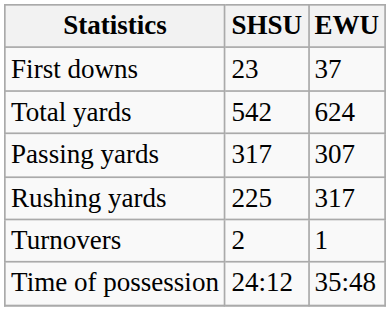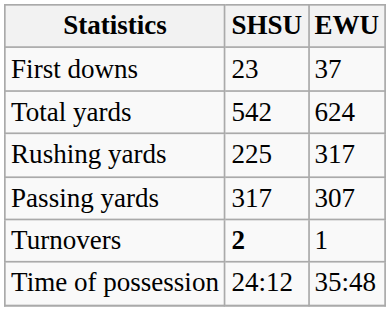rows swapped: (89, 197) <-> (85, 154)
(238, 240) normal -> (238, 240) bold
